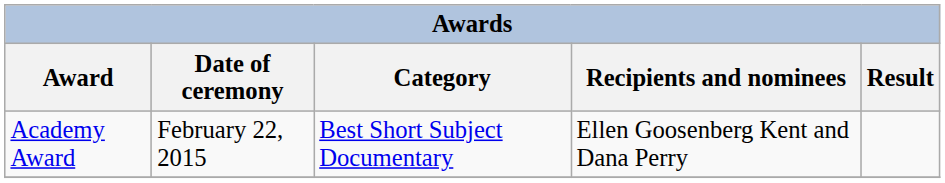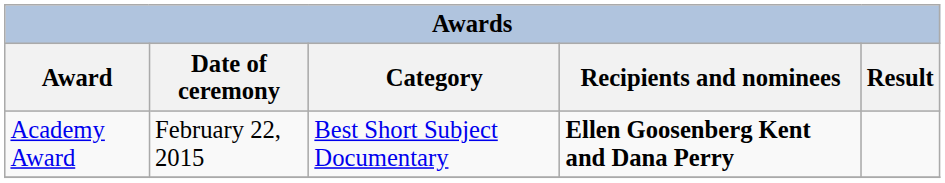(713, 143) normal -> (688, 143) bold
